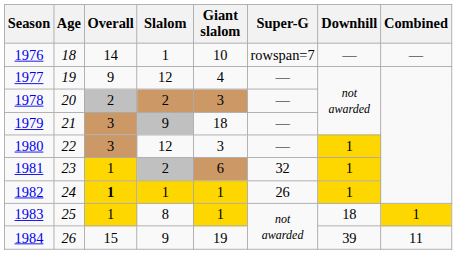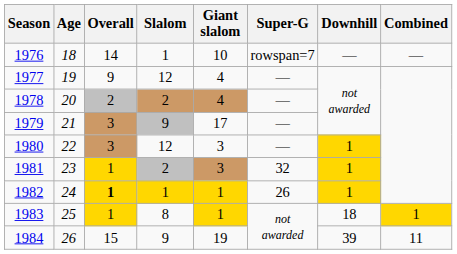(220, 100) 3 -> (220, 100) 4
(220, 123) 18 -> (220, 123) 17
(220, 169) 6 -> (220, 169) 3
